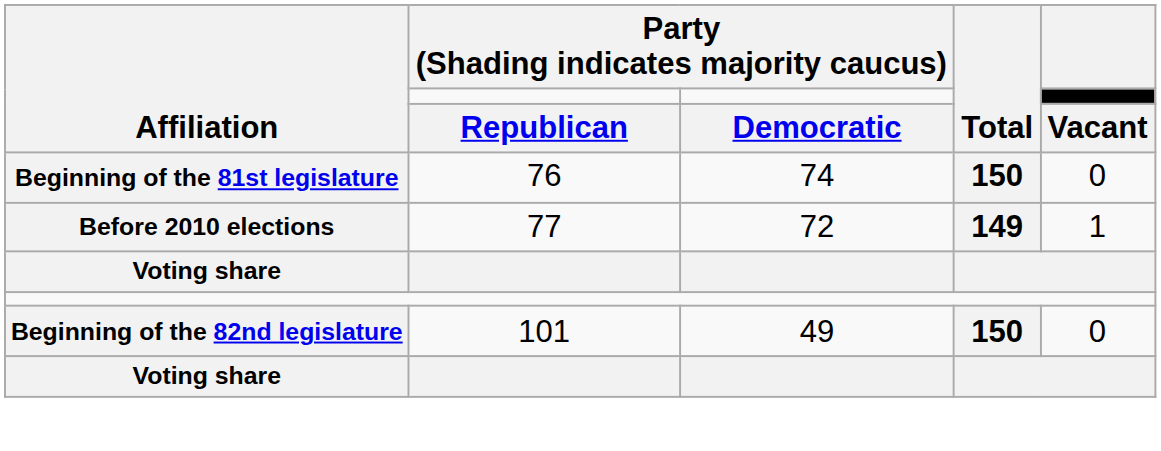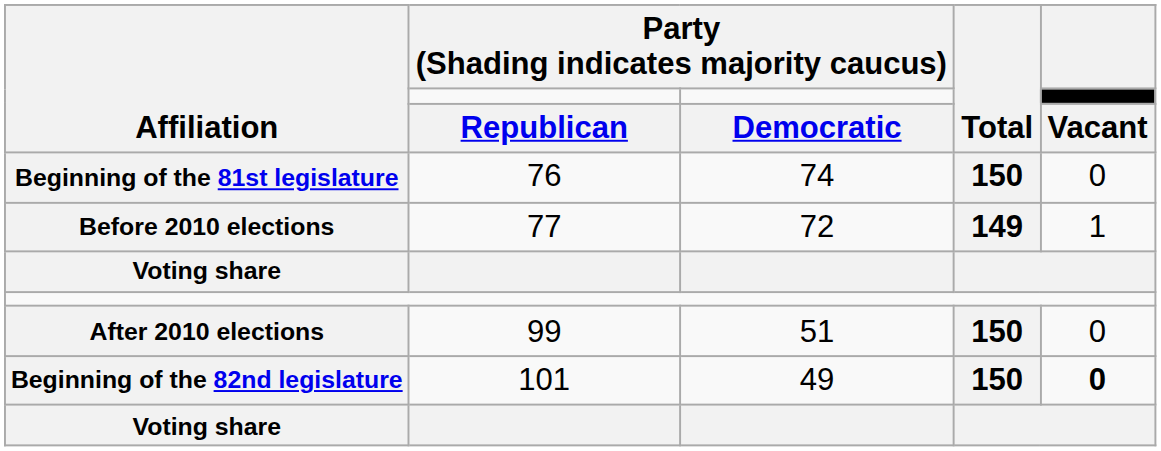+ row: (207, 331)
(1097, 330) normal -> (1097, 379) bold
